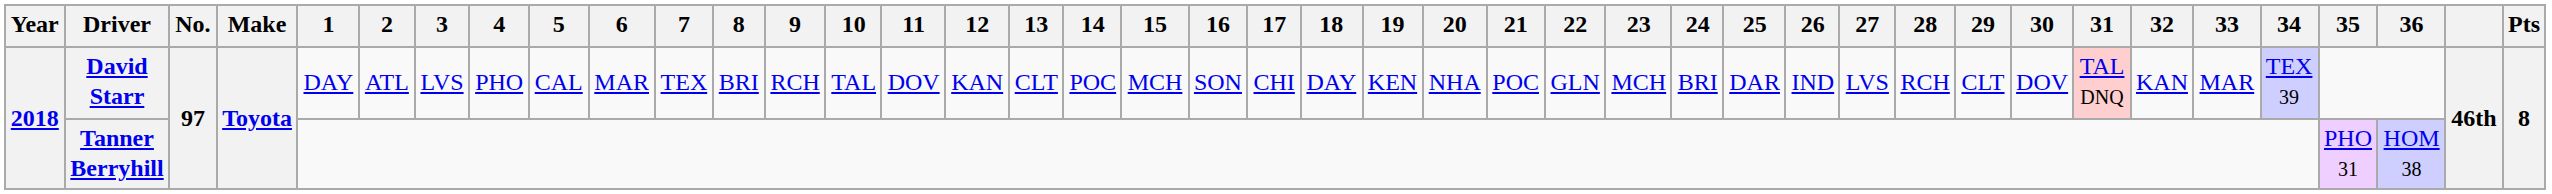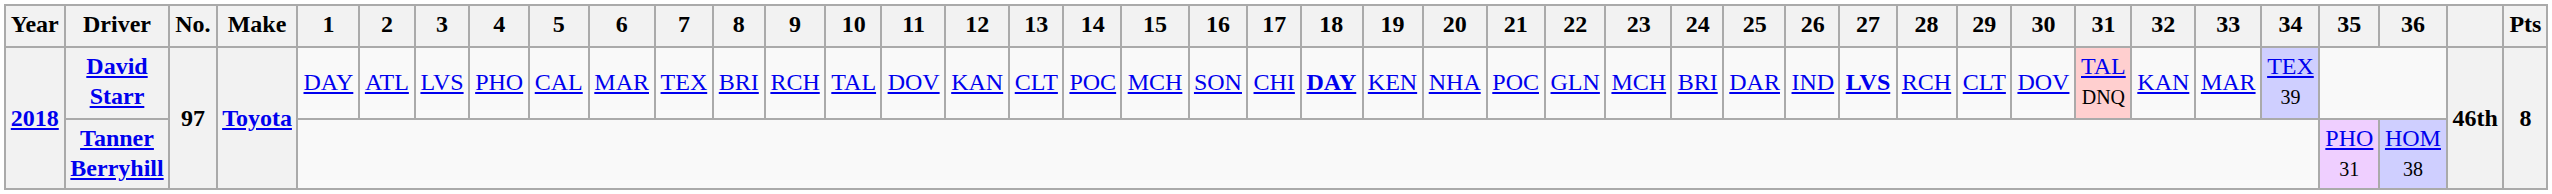(1331, 81) normal -> (1331, 81) bold
(1867, 81) normal -> (1868, 81) bold
